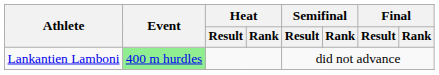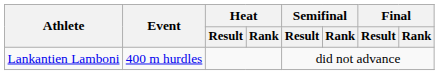(164, 58) lightgreen background -> (164, 58) no background
